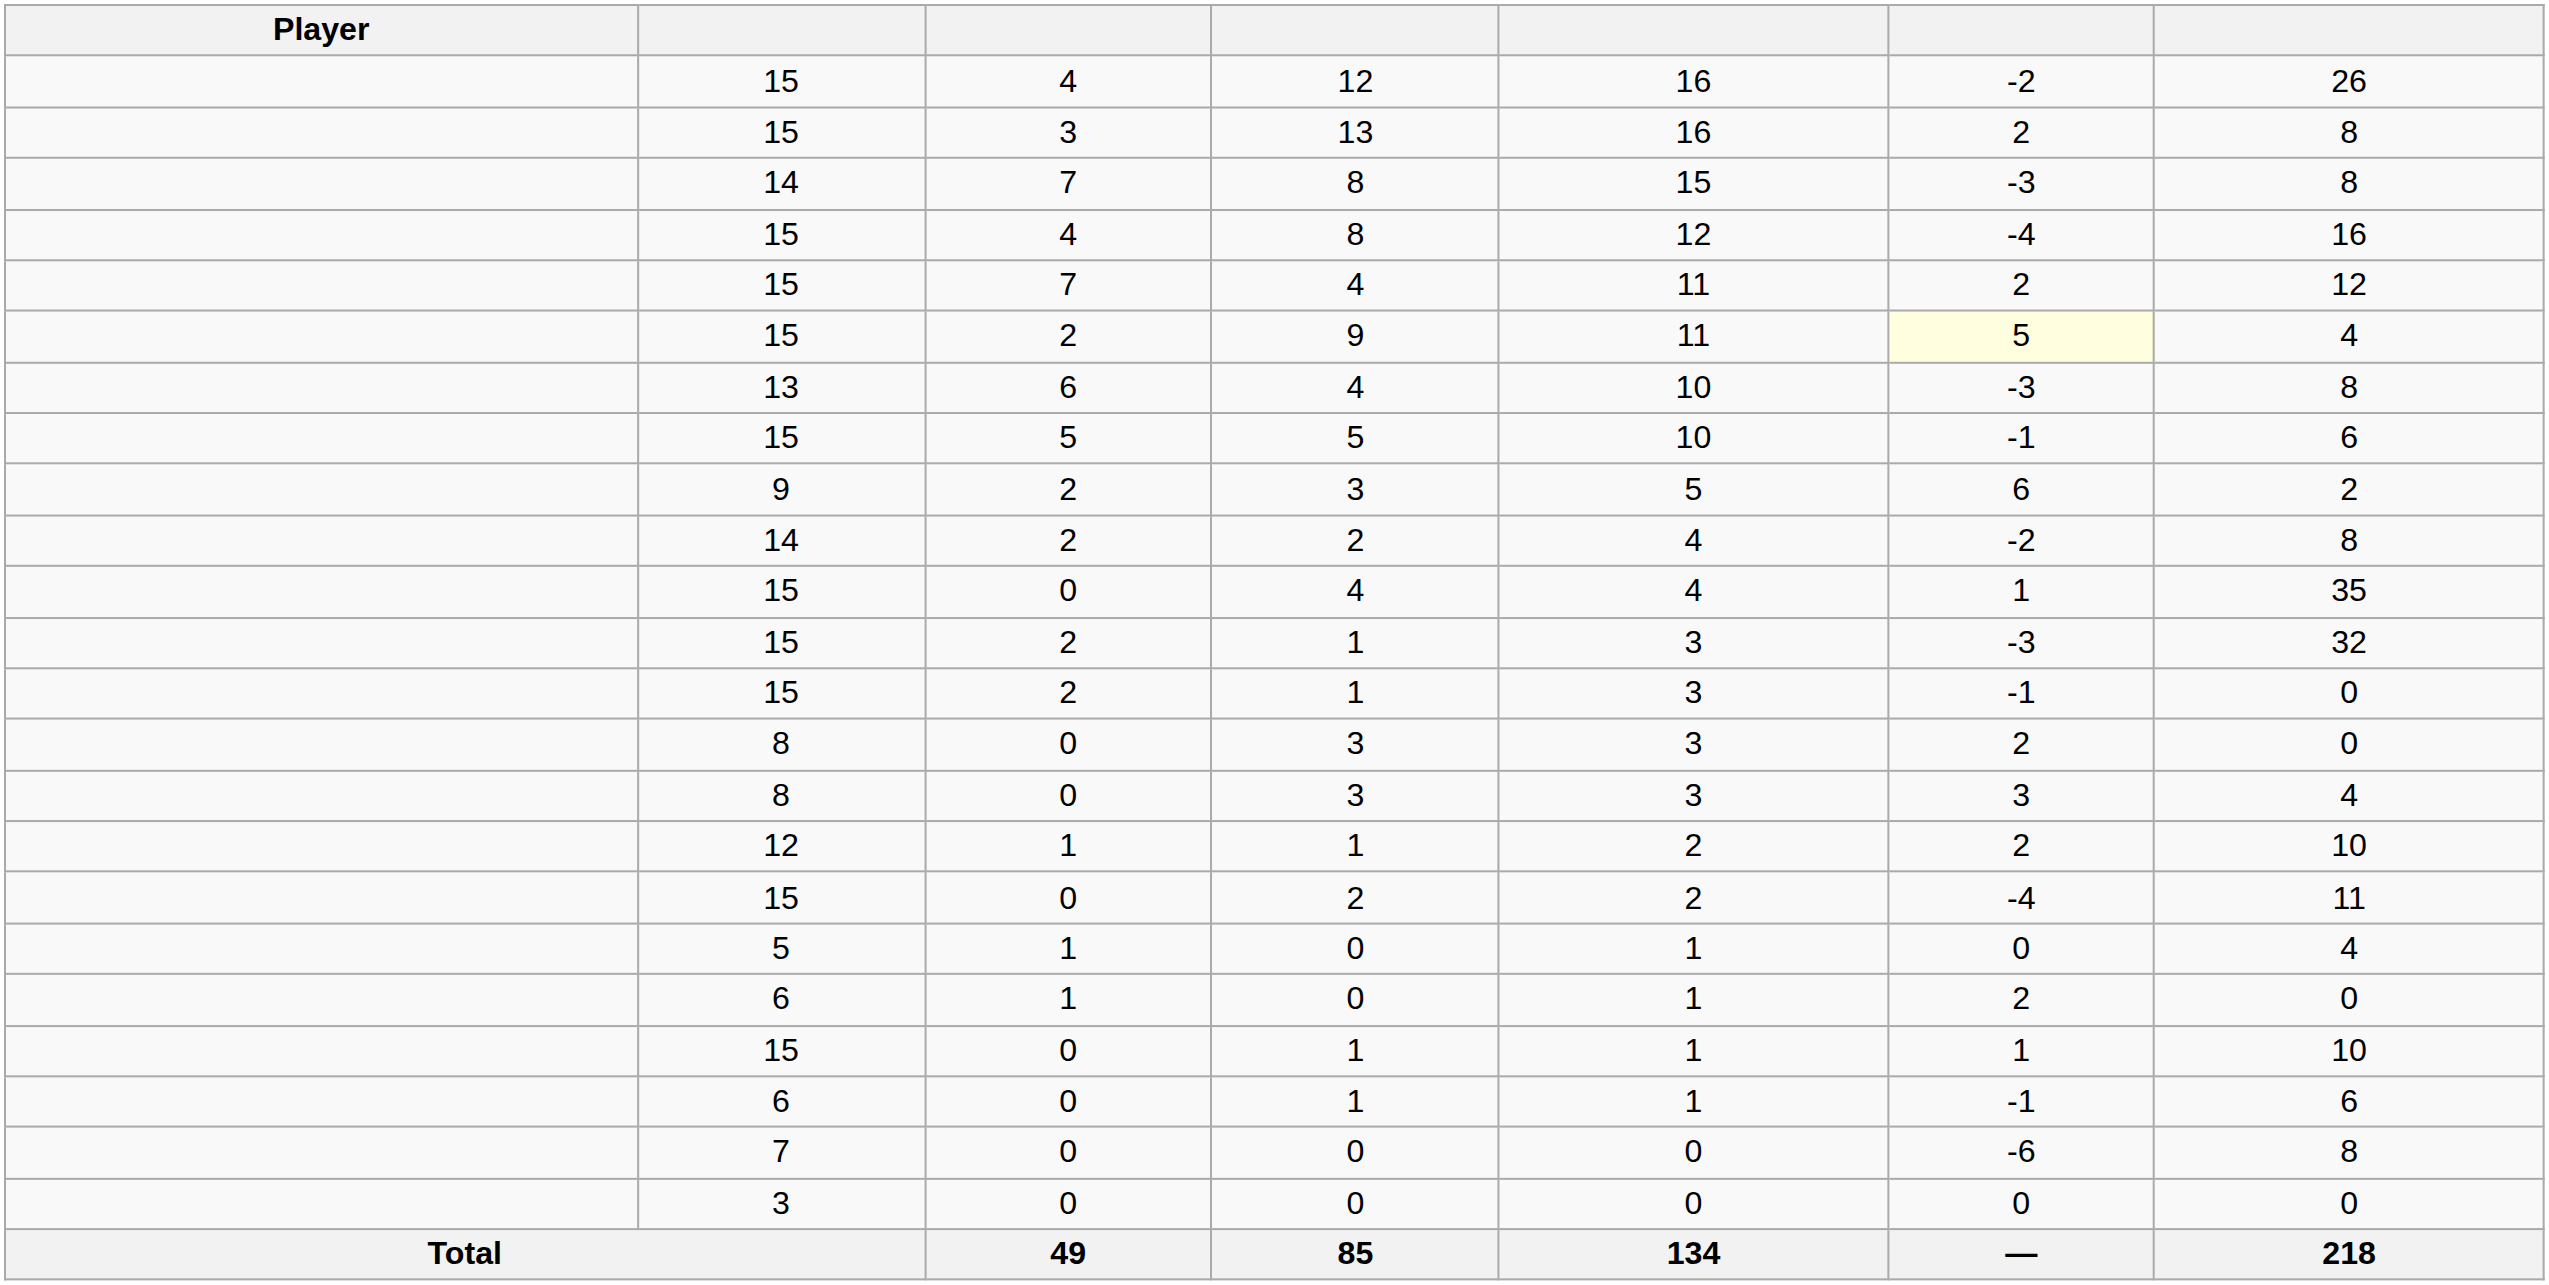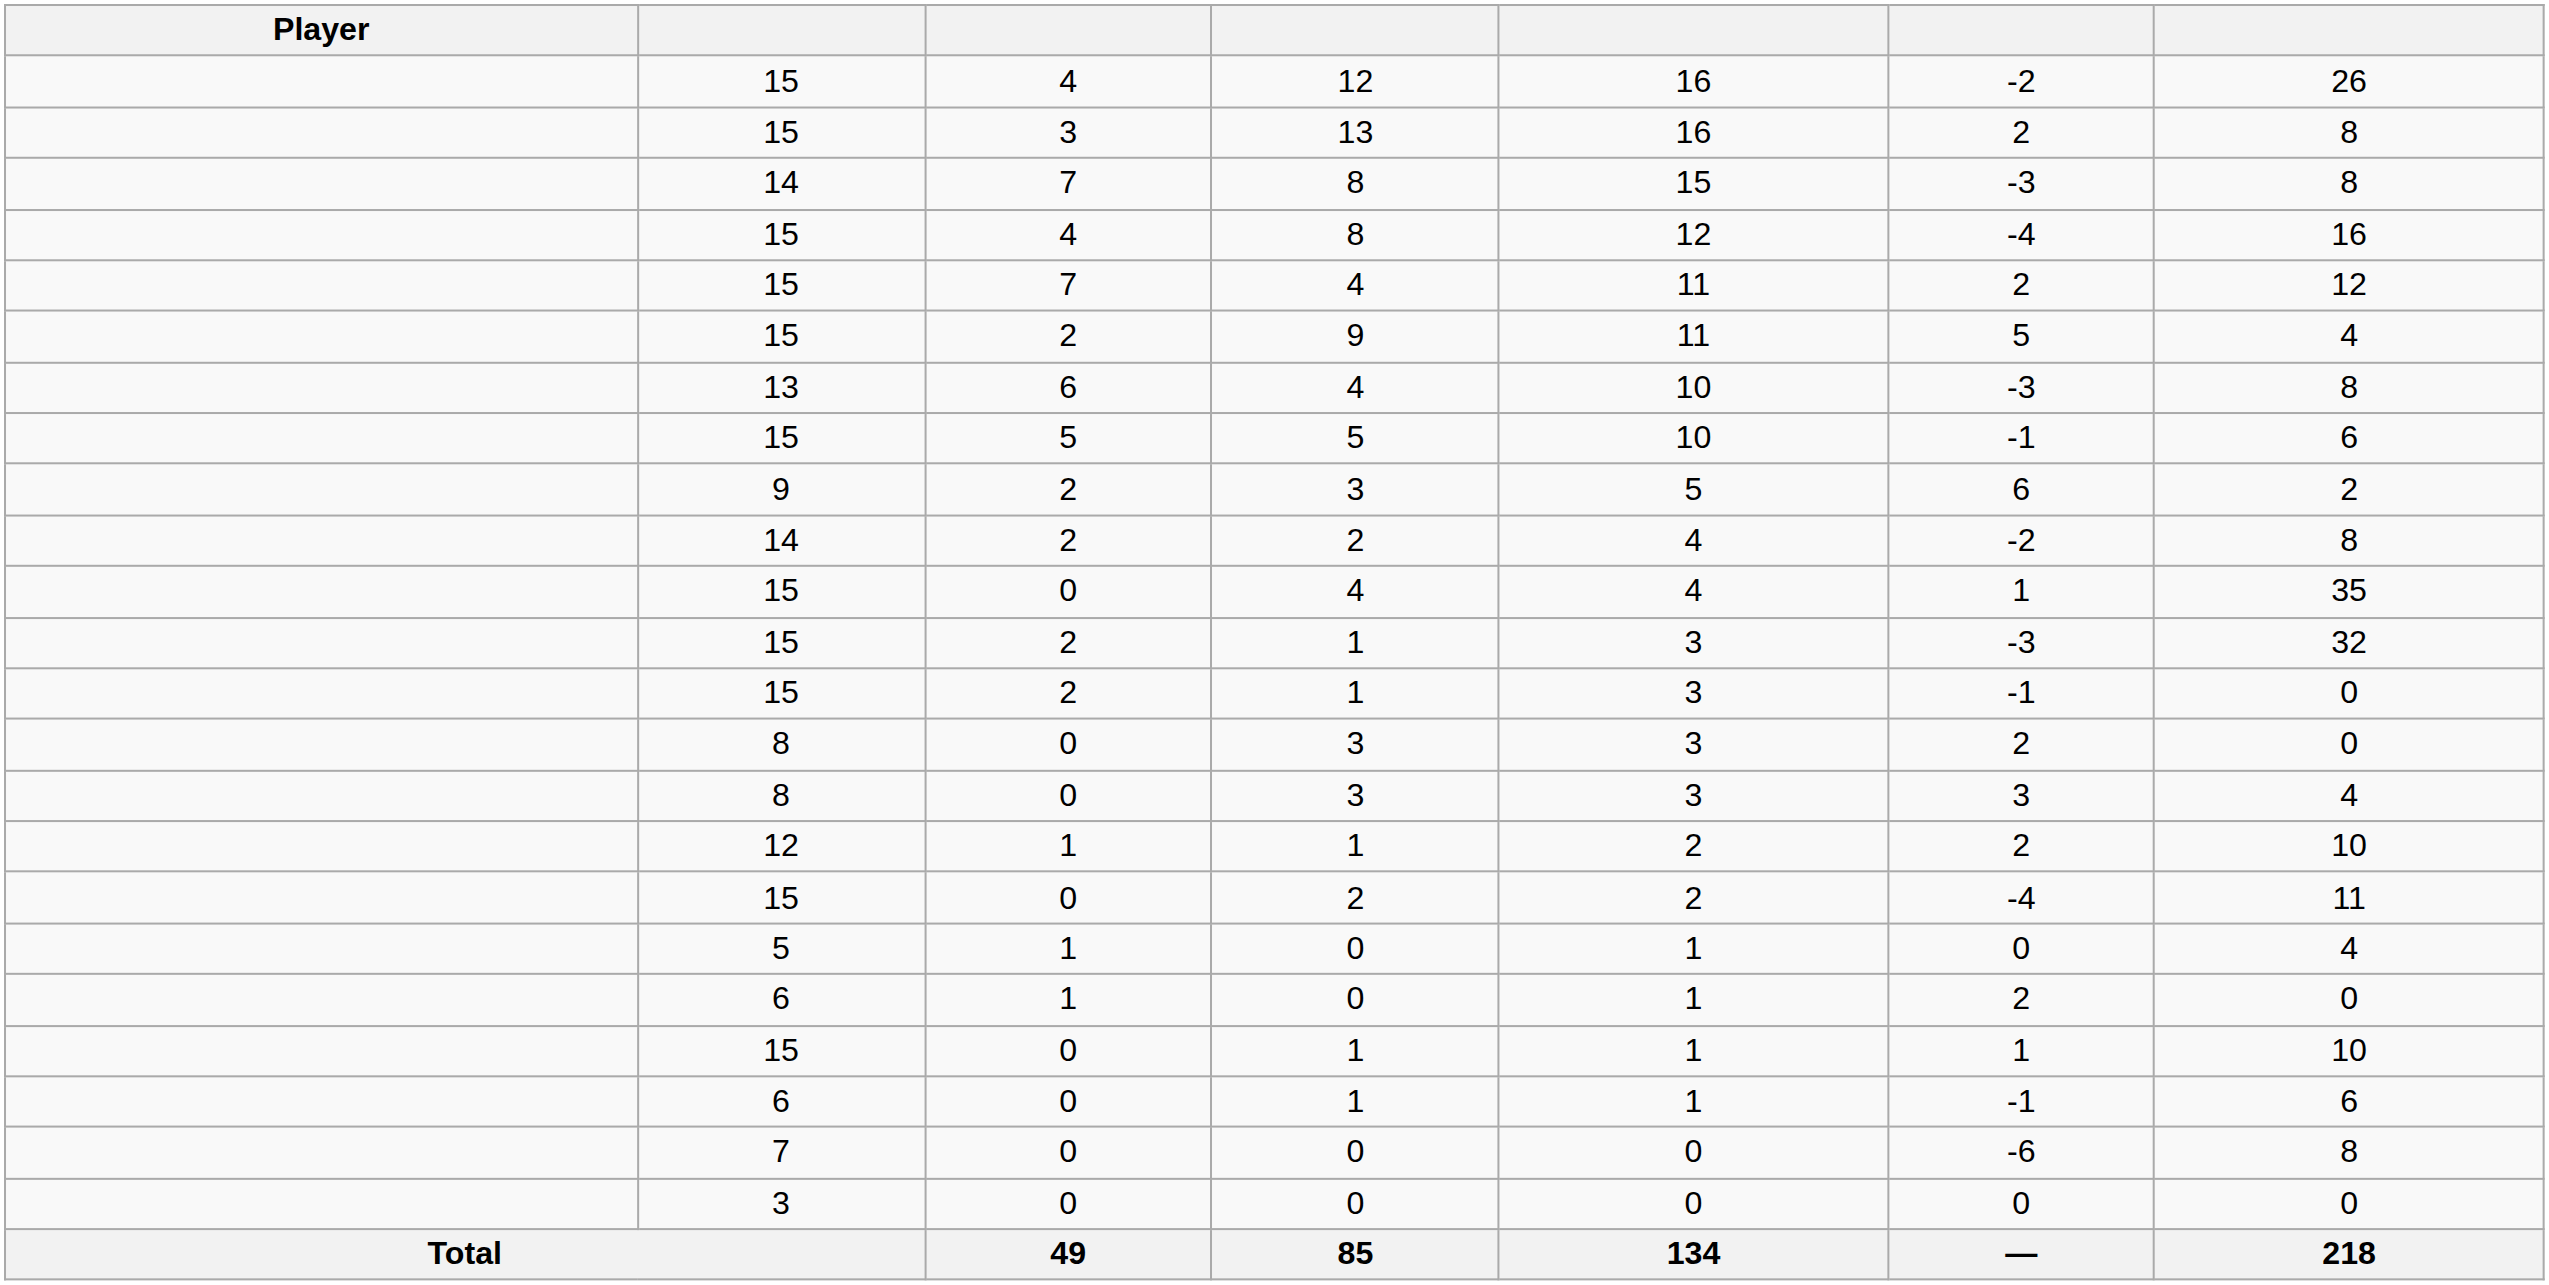(2021, 336) lightyellow background -> (2021, 336) no background
